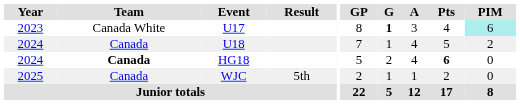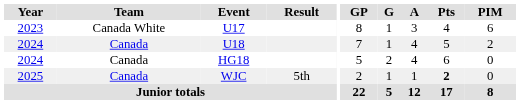(389, 28) bold -> (389, 28) normal
(490, 28) paleturquoise background -> (490, 28) no background
(129, 60) bold -> (129, 60) normal
(446, 60) bold -> (446, 60) normal
(446, 76) normal -> (446, 76) bold
